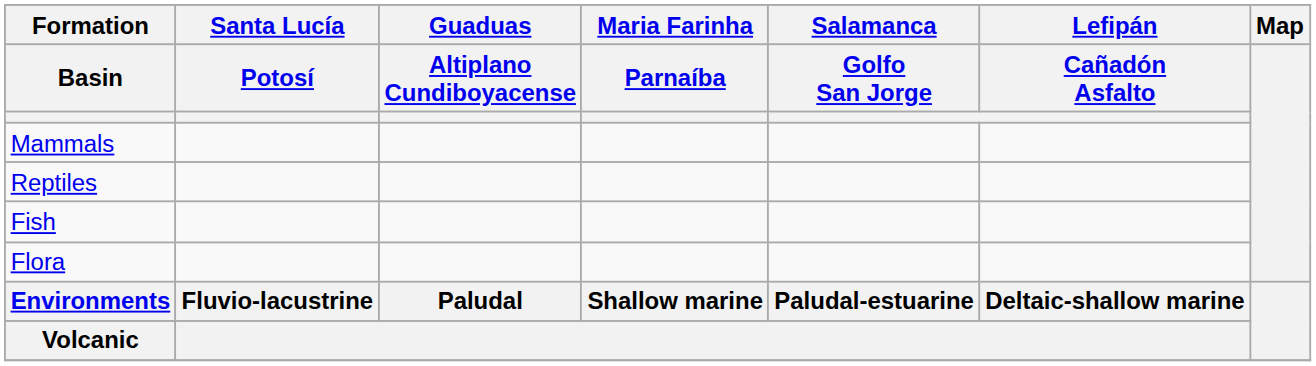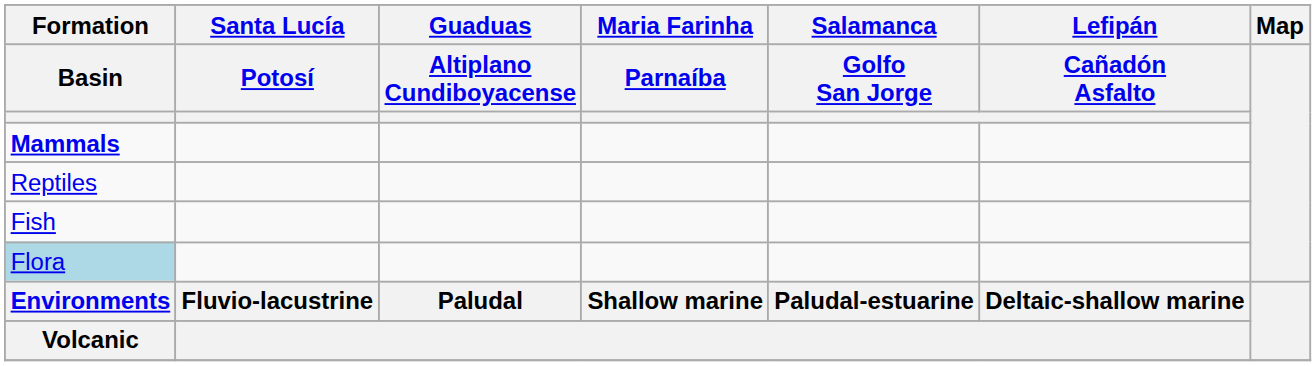(62, 143) normal -> (65, 143) bold
(38, 261) no background -> (38, 261) lightblue background
